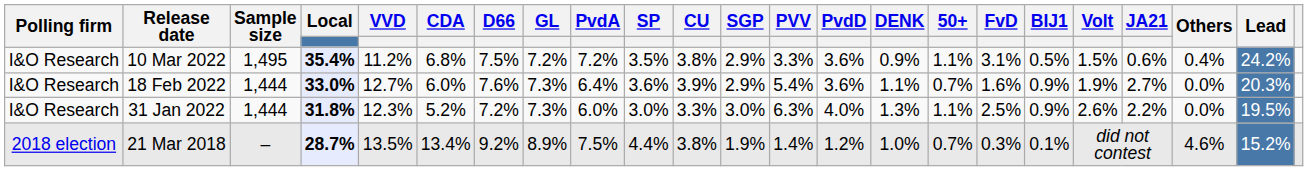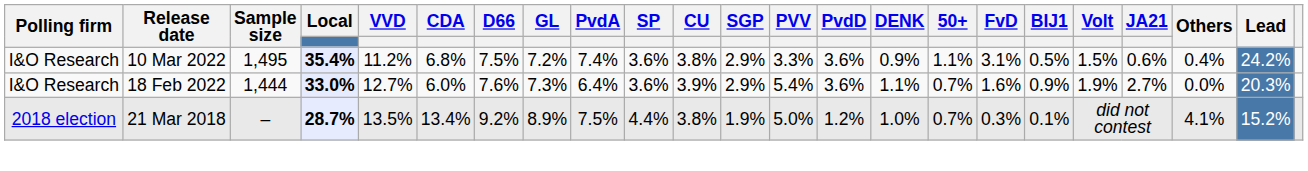(598, 60) 7.2% -> (598, 60) 7.4%
(649, 60) 3.5% -> (649, 60) 3.6%
- row: (177, 111)
(793, 145) 1.4% -> (793, 119) 5.0%
(1204, 145) 4.6% -> (1204, 119) 4.1%
